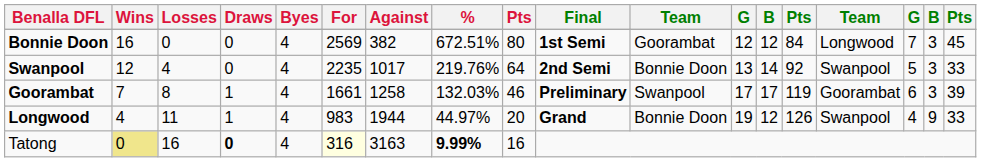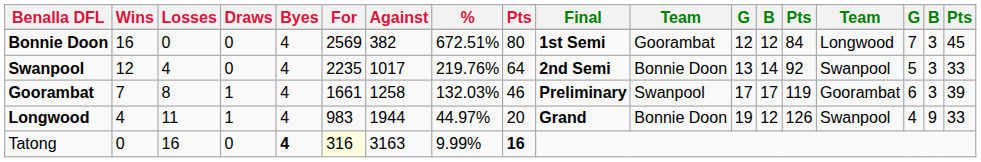(120, 143) khaki background -> (120, 143) no background
(229, 143) bold -> (229, 143) normal
(285, 143) normal -> (285, 143) bold
(459, 143) bold -> (459, 143) normal
(516, 143) normal -> (516, 143) bold
